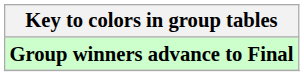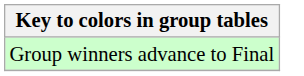(151, 53) bold -> (142, 53) normal
